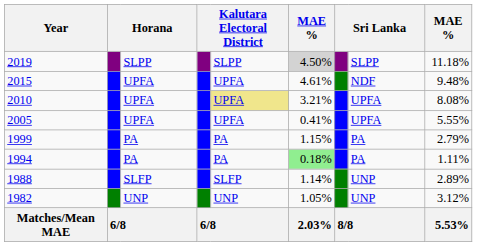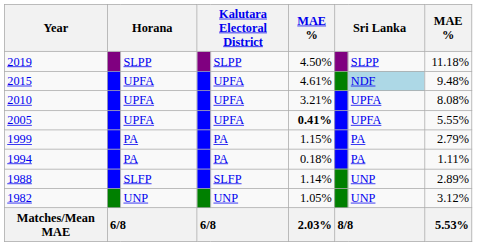(316, 61) lightgrey background -> (316, 61) no background
(363, 81) no background -> (363, 81) lightblue background
(229, 100) khaki background -> (229, 100) no background
(316, 120) normal -> (315, 120) bold
(316, 159) lightgreen background -> (316, 159) no background
